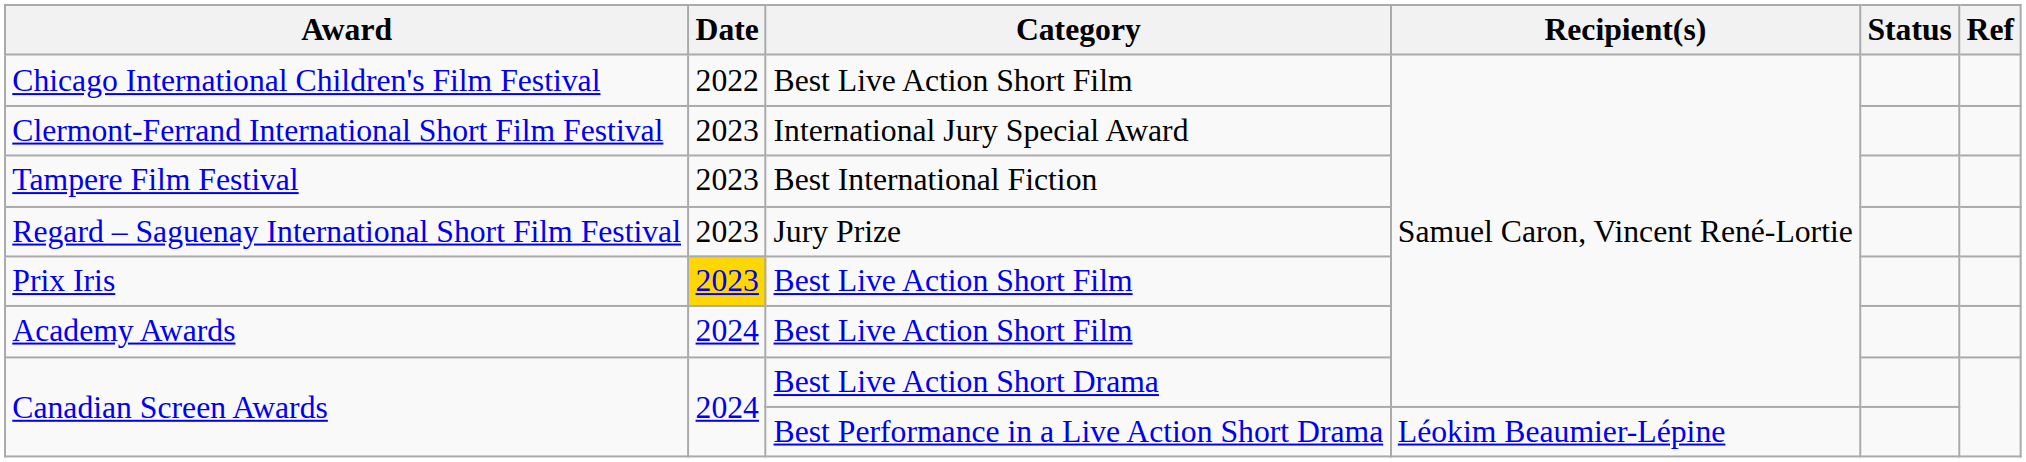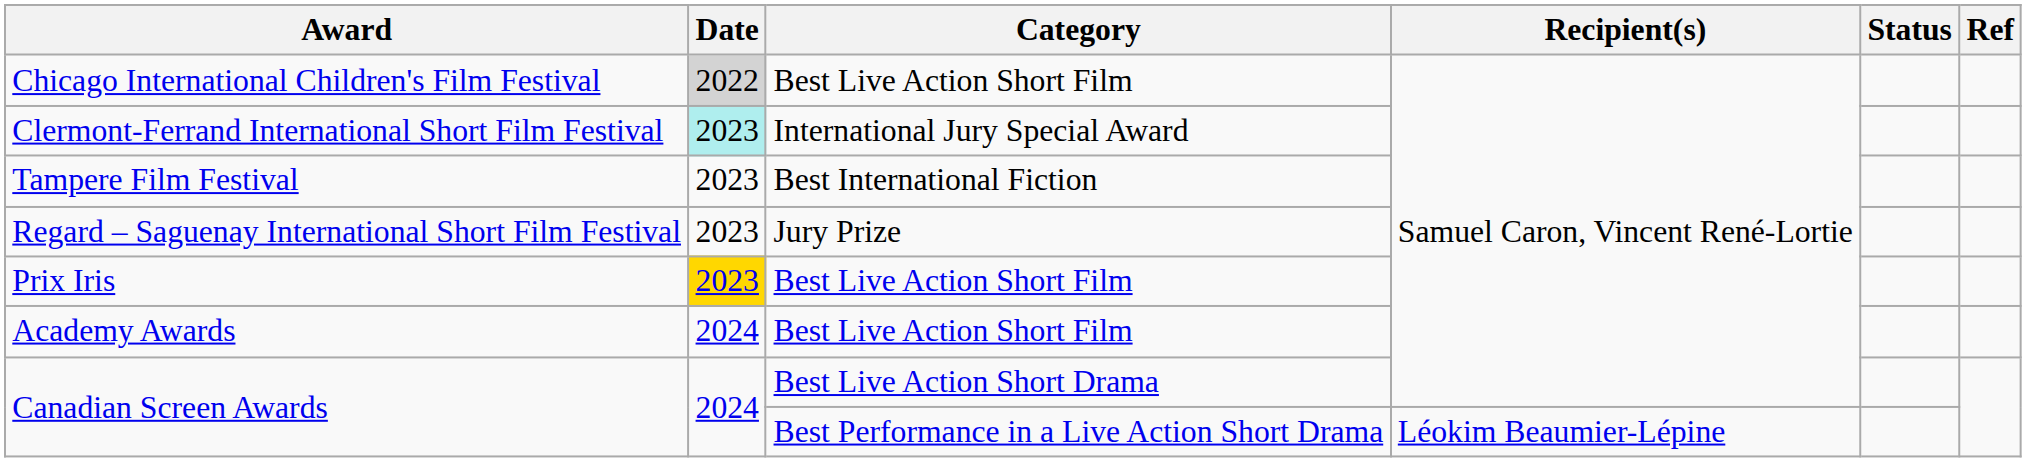(727, 79) no background -> (727, 79) lightgrey background
(727, 130) no background -> (727, 130) paleturquoise background
